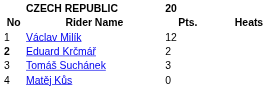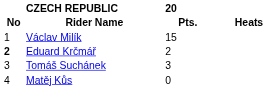(171, 37) 12 -> (171, 37) 15
